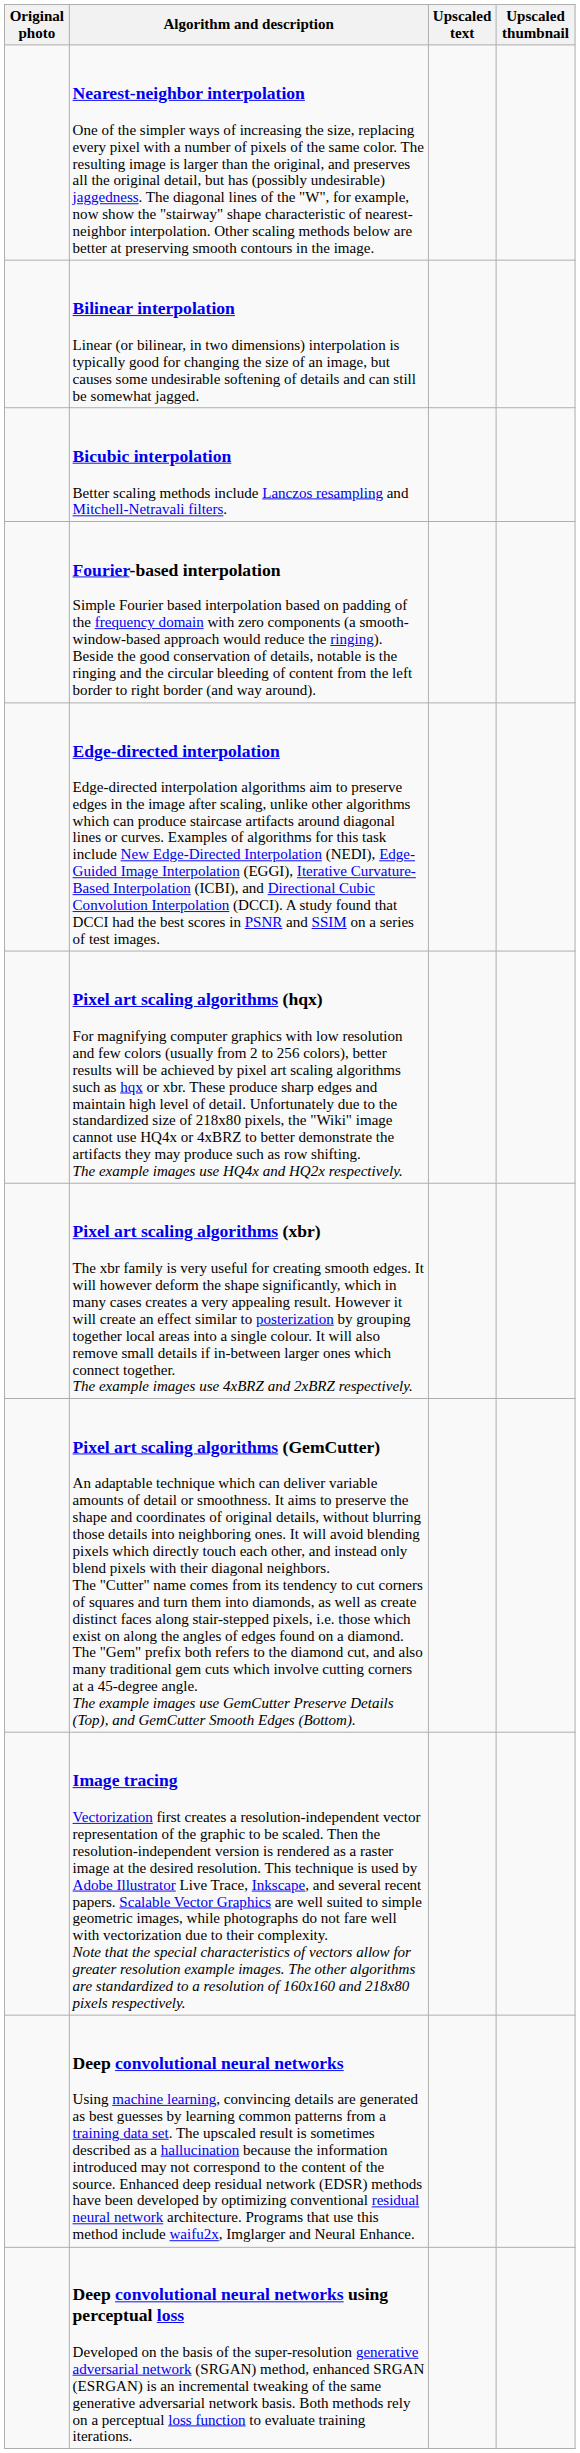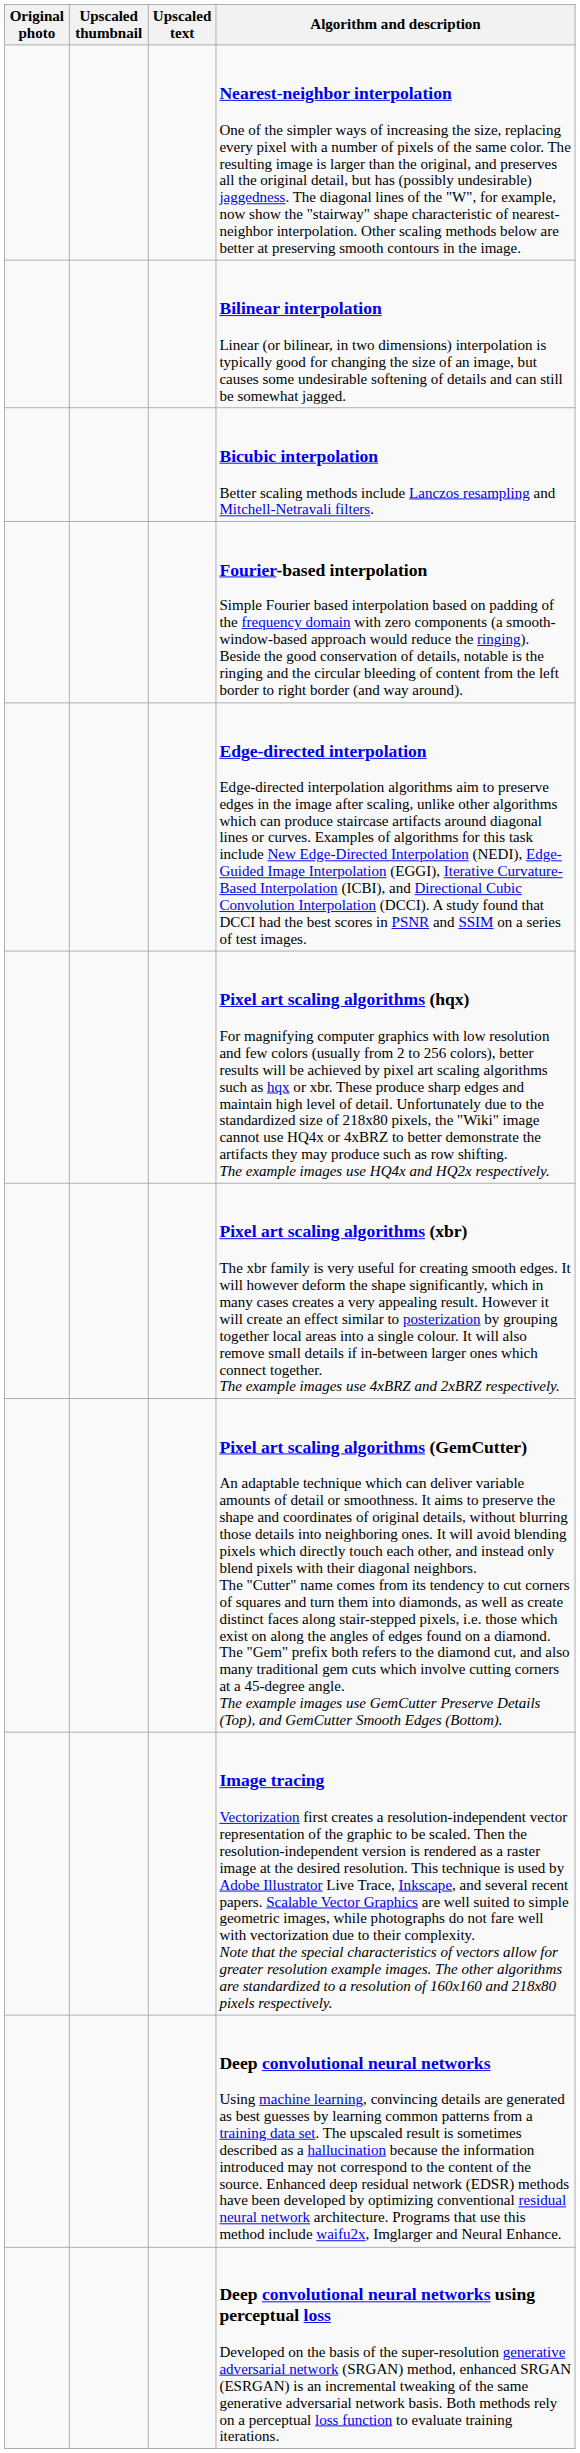columns swapped: (536, 24) <-> (249, 24)
